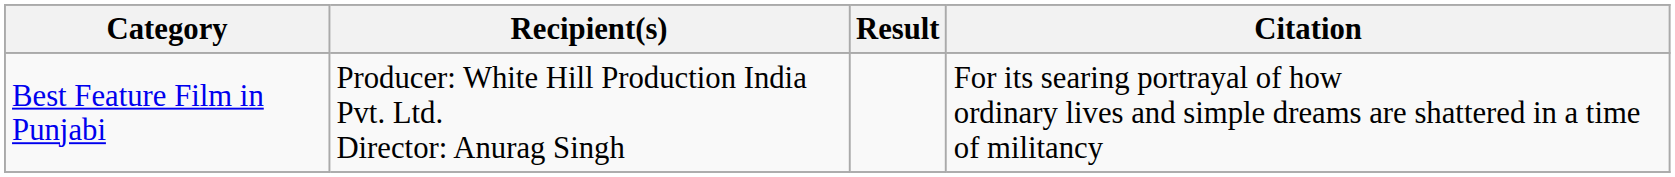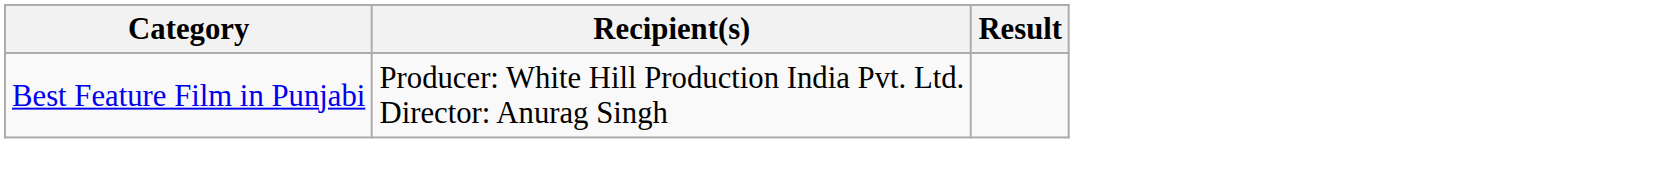- column: (1308, 28)
